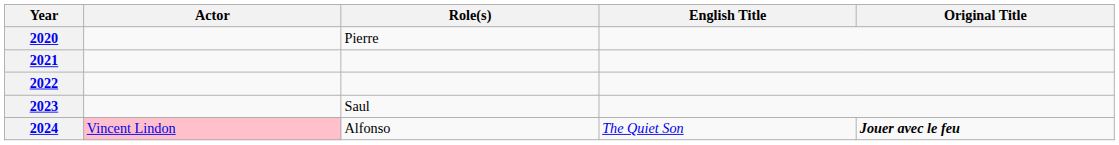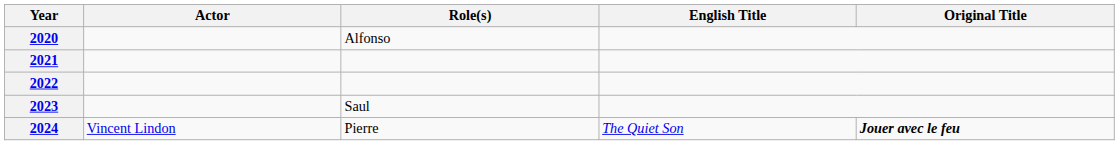(361, 38) Pierre -> (367, 38) Alfonso
(131, 128) pink background -> (131, 128) no background
(367, 128) Alfonso -> (361, 128) Pierre
